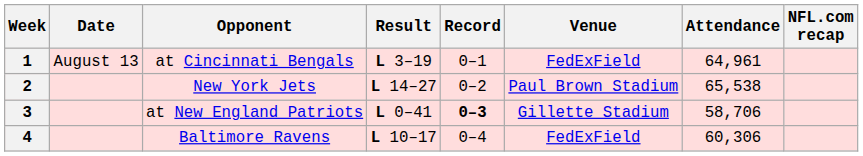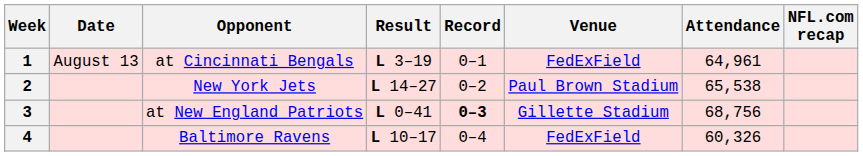(733, 112) 58,706 -> (733, 112) 68,756
(733, 138) 60,306 -> (733, 138) 60,326
